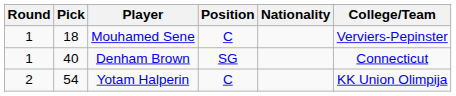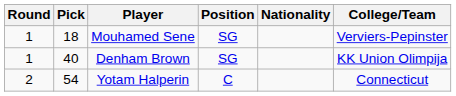(228, 36) C -> (228, 36) SG
(392, 58) Connecticut -> (392, 58) KK Union Olimpija
(392, 79) KK Union Olimpija -> (392, 79) Connecticut
